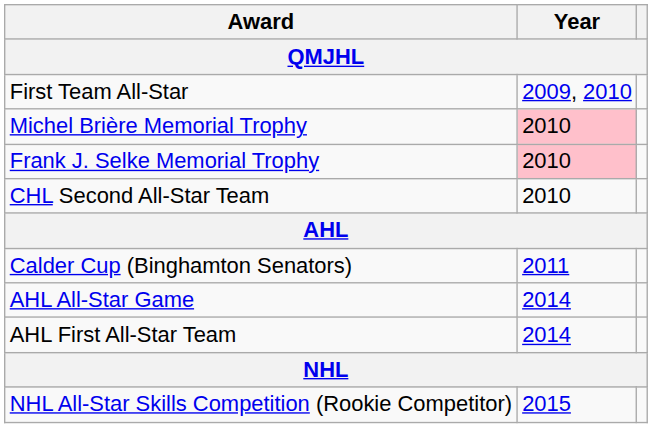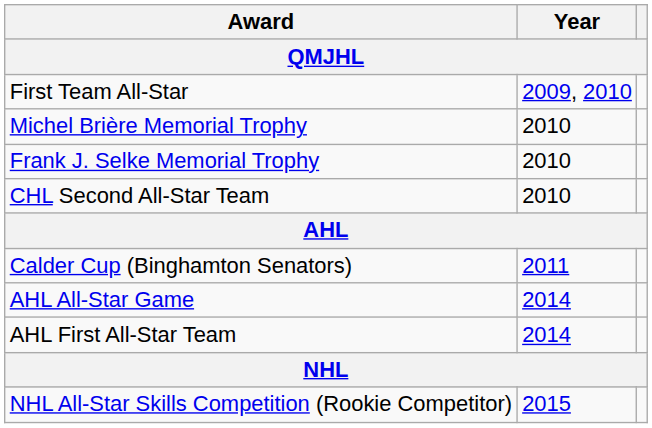(547, 126) pink background -> (547, 126) no background
(547, 160) pink background -> (547, 160) no background
